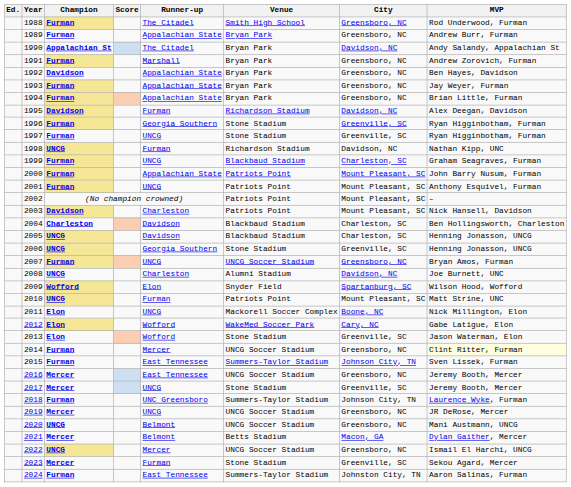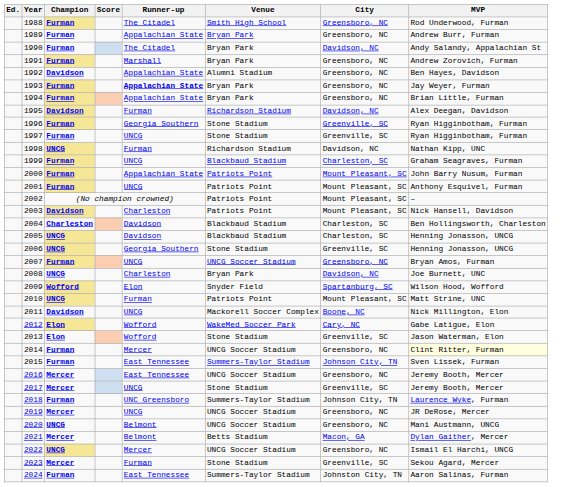(79, 49) Appalachian St -> (60, 49) Furman
(249, 74) Bryan Park -> (240, 74) Alumni Stadium
(182, 86) normal -> (164, 86) bold
(258, 275) Alumni Stadium -> (230, 275) Bryan Park
(56, 312) Elon -> (65, 312) Davidson
